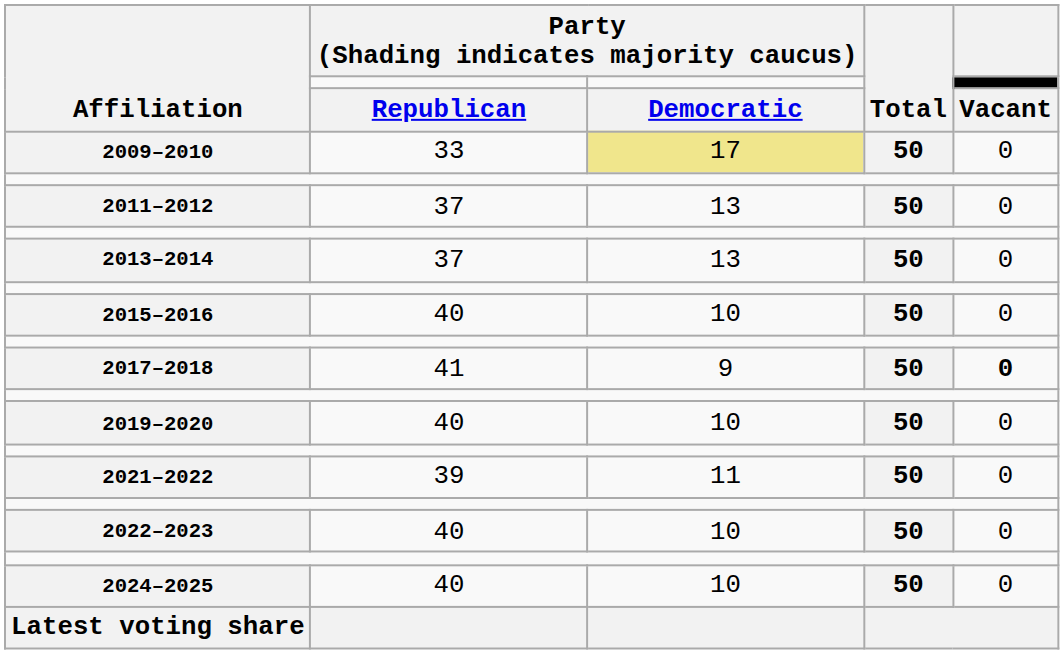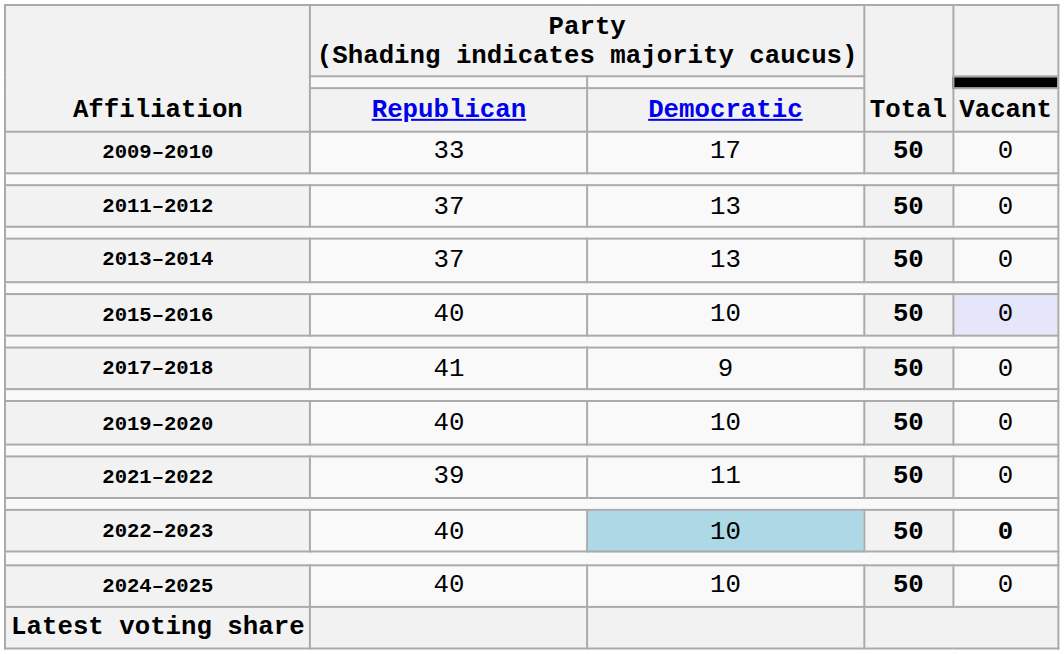(725, 152) khaki background -> (725, 152) no background
(1006, 314) no background -> (1006, 314) lavender background
(1006, 369) bold -> (1006, 369) normal
(725, 531) no background -> (725, 531) lightblue background
(1006, 531) normal -> (1006, 531) bold
